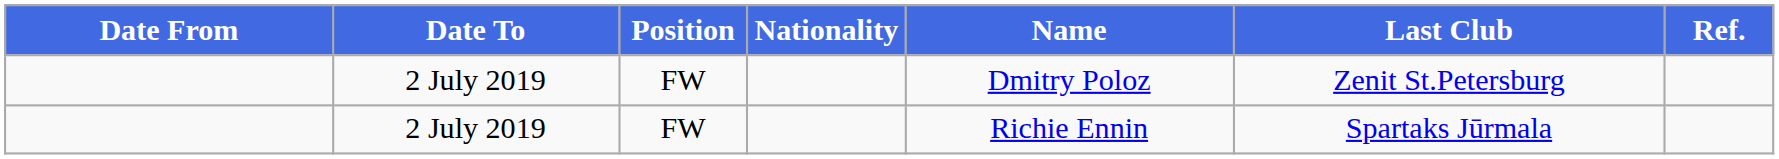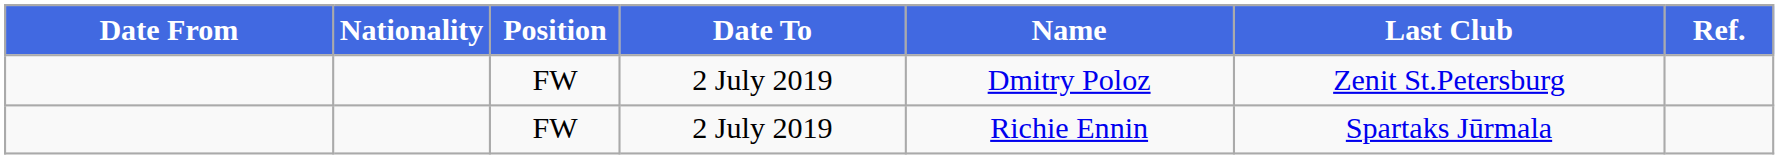columns swapped: (476, 29) <-> (826, 29)
